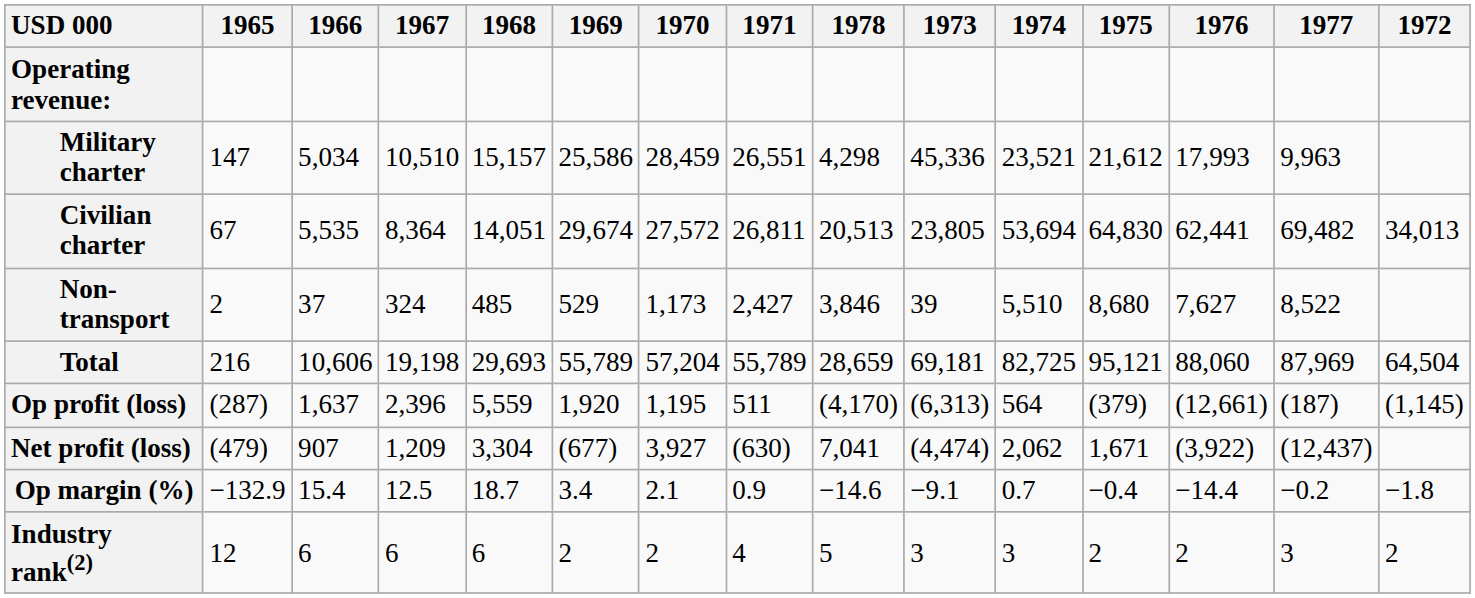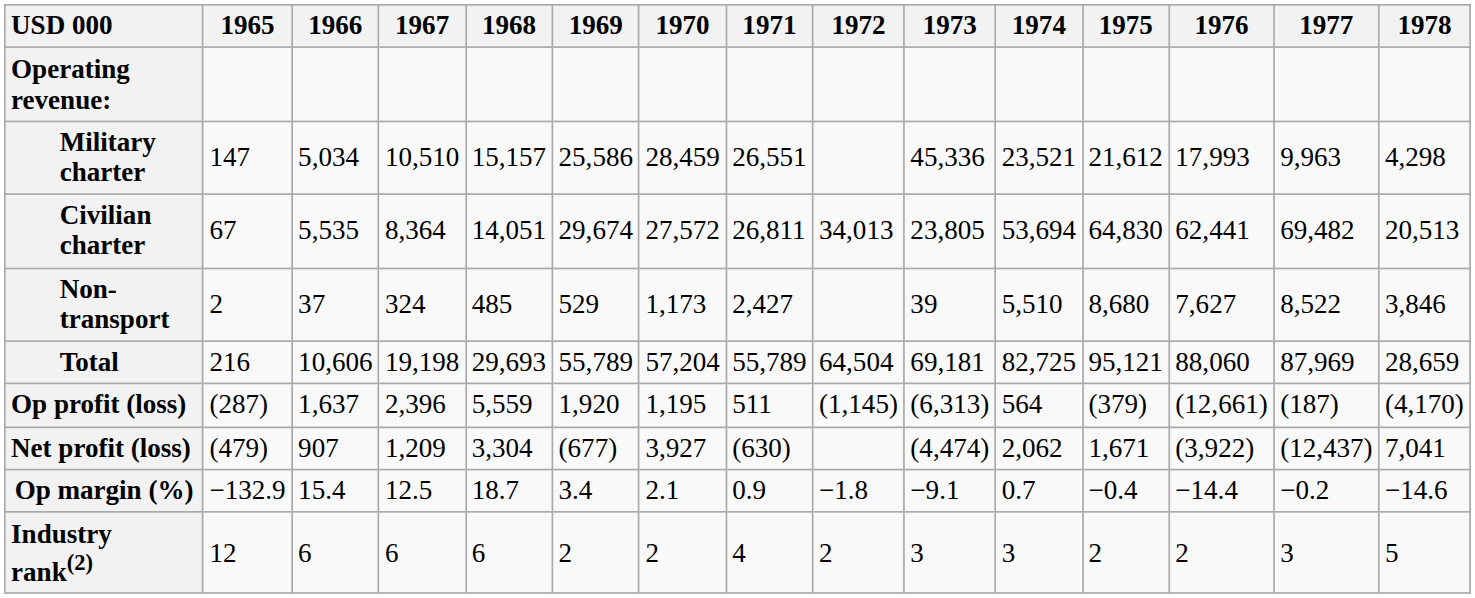columns swapped: (1424, 25) <-> (858, 25)
